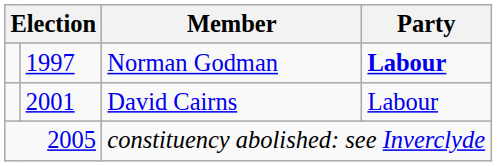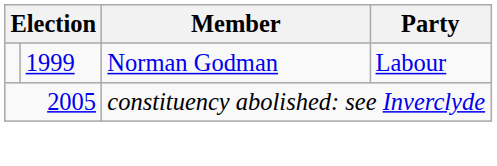(50, 62) 1997 -> (50, 62) 1999
(407, 62) bold -> (411, 62) normal
- row: (172, 101)
